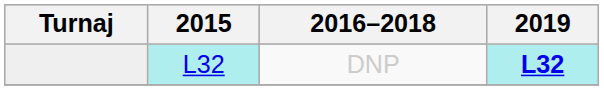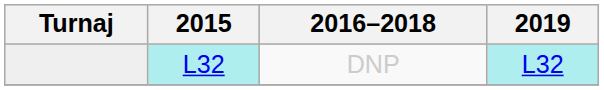(543, 64) bold -> (543, 64) normal
